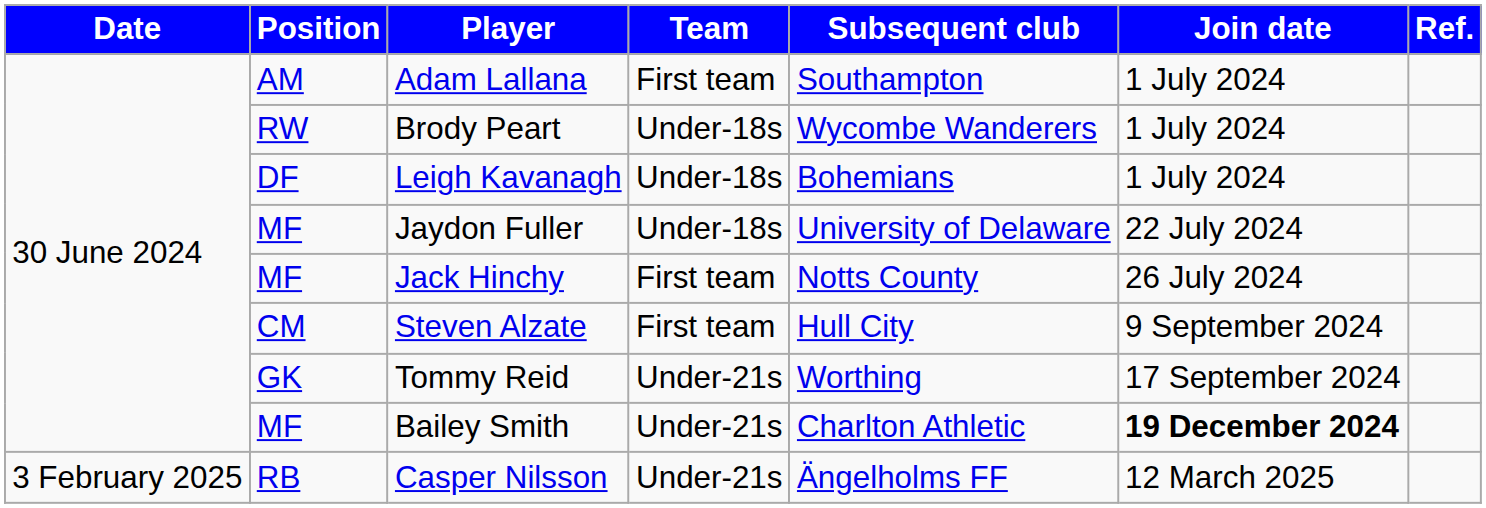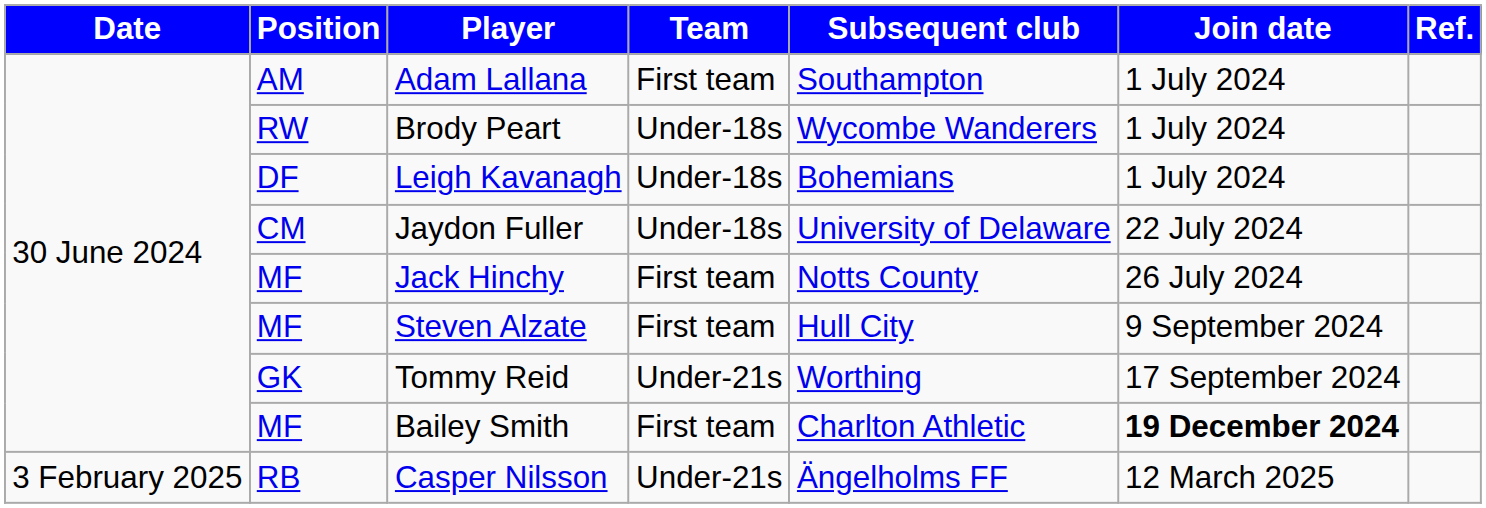(279, 228) MF -> (281, 228) CM
(281, 327) CM -> (279, 327) MF
(709, 427) Under-21s -> (706, 427) First team
